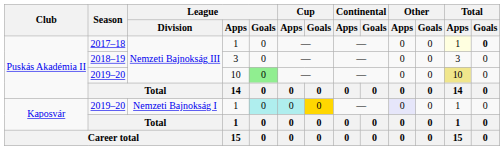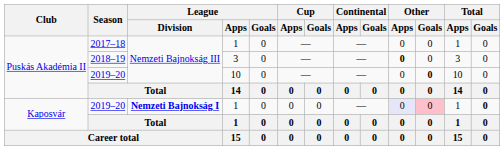(458, 43) lightyellow background -> (458, 43) no background
(485, 43) bold -> (485, 43) normal
(402, 59) normal -> (402, 59) bold
(263, 75) lightgreen background -> (263, 75) no background
(430, 75) normal -> (430, 75) bold
(458, 75) khaki background -> (458, 75) no background
(175, 106) normal -> (175, 106) bold
(263, 106) paleturquoise background -> (263, 106) no background
(291, 106) paleturquoise background -> (291, 106) no background
(319, 106) gold background -> (319, 106) no background
(430, 106) no background -> (430, 106) pink background
(485, 106) normal -> (485, 106) bold
